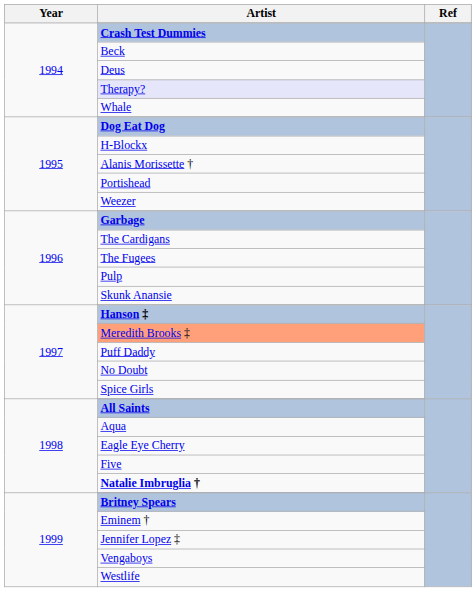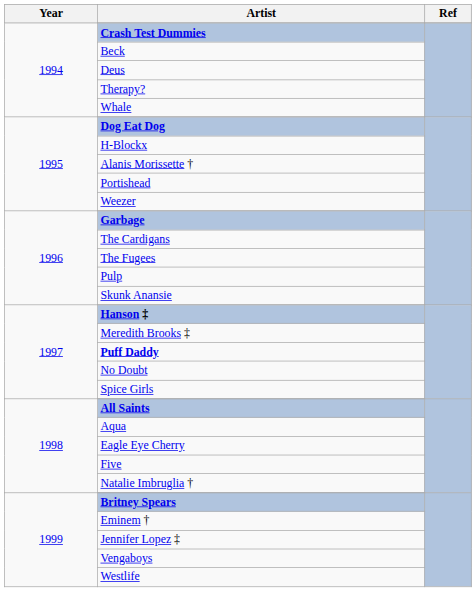(123, 88) lavender background -> (123, 88) no background
(145, 333) lightsalmon background -> (145, 333) no background
(128, 351) normal -> (130, 351) bold
(150, 483) bold -> (147, 483) normal
